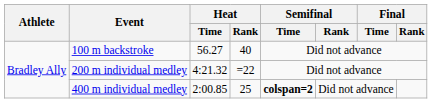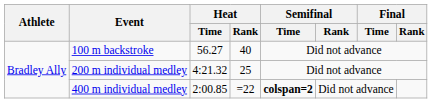(245, 70) =22 -> (245, 70) 25
(245, 89) 25 -> (245, 89) =22
